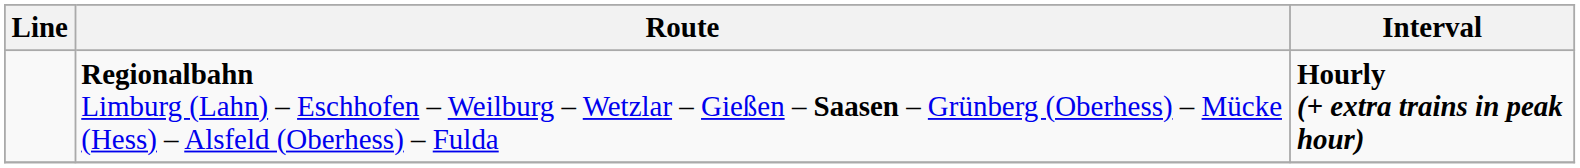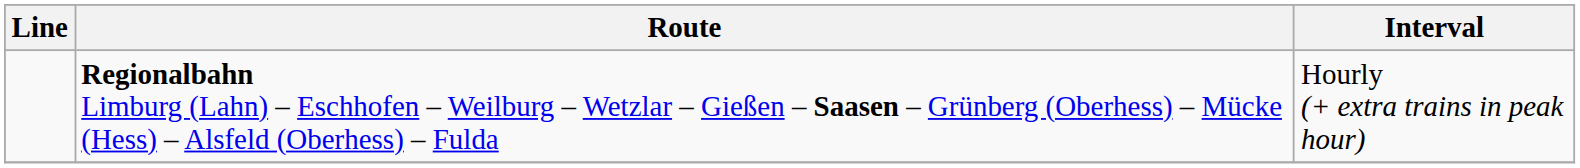(1430, 105) bold -> (1432, 105) normal
